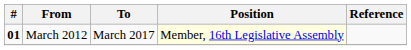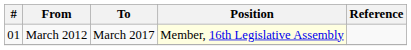(14, 34) bold -> (14, 34) normal
